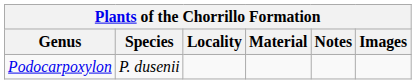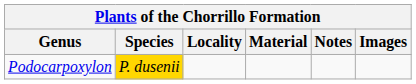(149, 66) no background -> (149, 66) gold background
